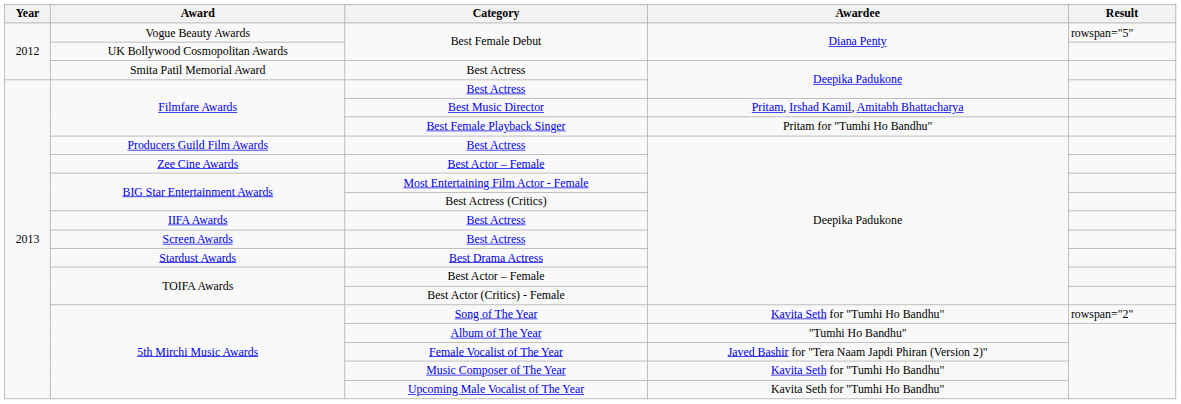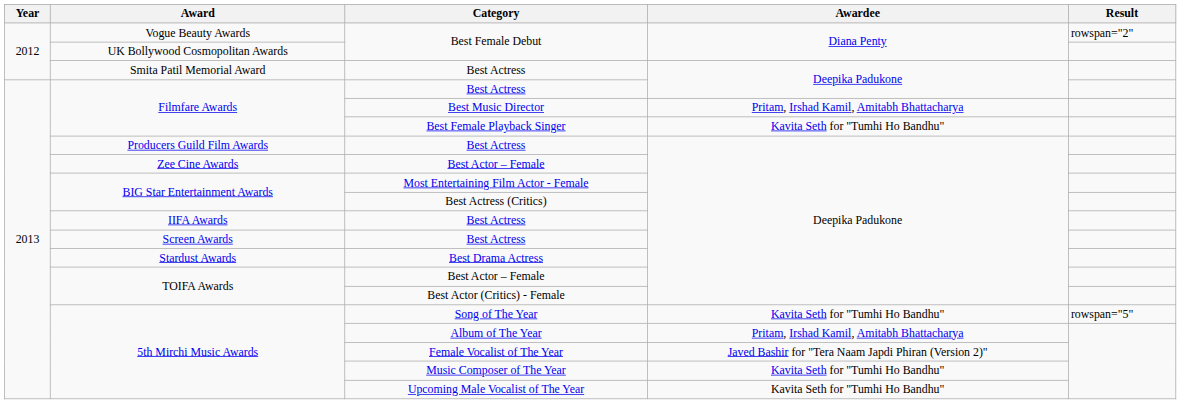(1102, 32) rowspan="5" -> (1102, 32) rowspan="2"
(858, 126) Pritam for "Tumhi Ho Bandhu" -> (858, 126) Kavita Seth for "Tumhi Ho Bandhu"
(1102, 314) rowspan="2" -> (1102, 314) rowspan="5"
(858, 333) "Tumhi Ho Bandhu" -> (858, 333) Pritam, Irshad Kamil, Amitabh Bhattacharya
